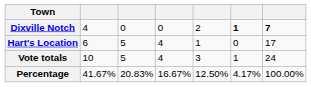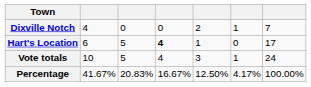(236, 27) bold -> (236, 27) normal
(268, 27) bold -> (268, 27) normal
(160, 43) normal -> (160, 43) bold
